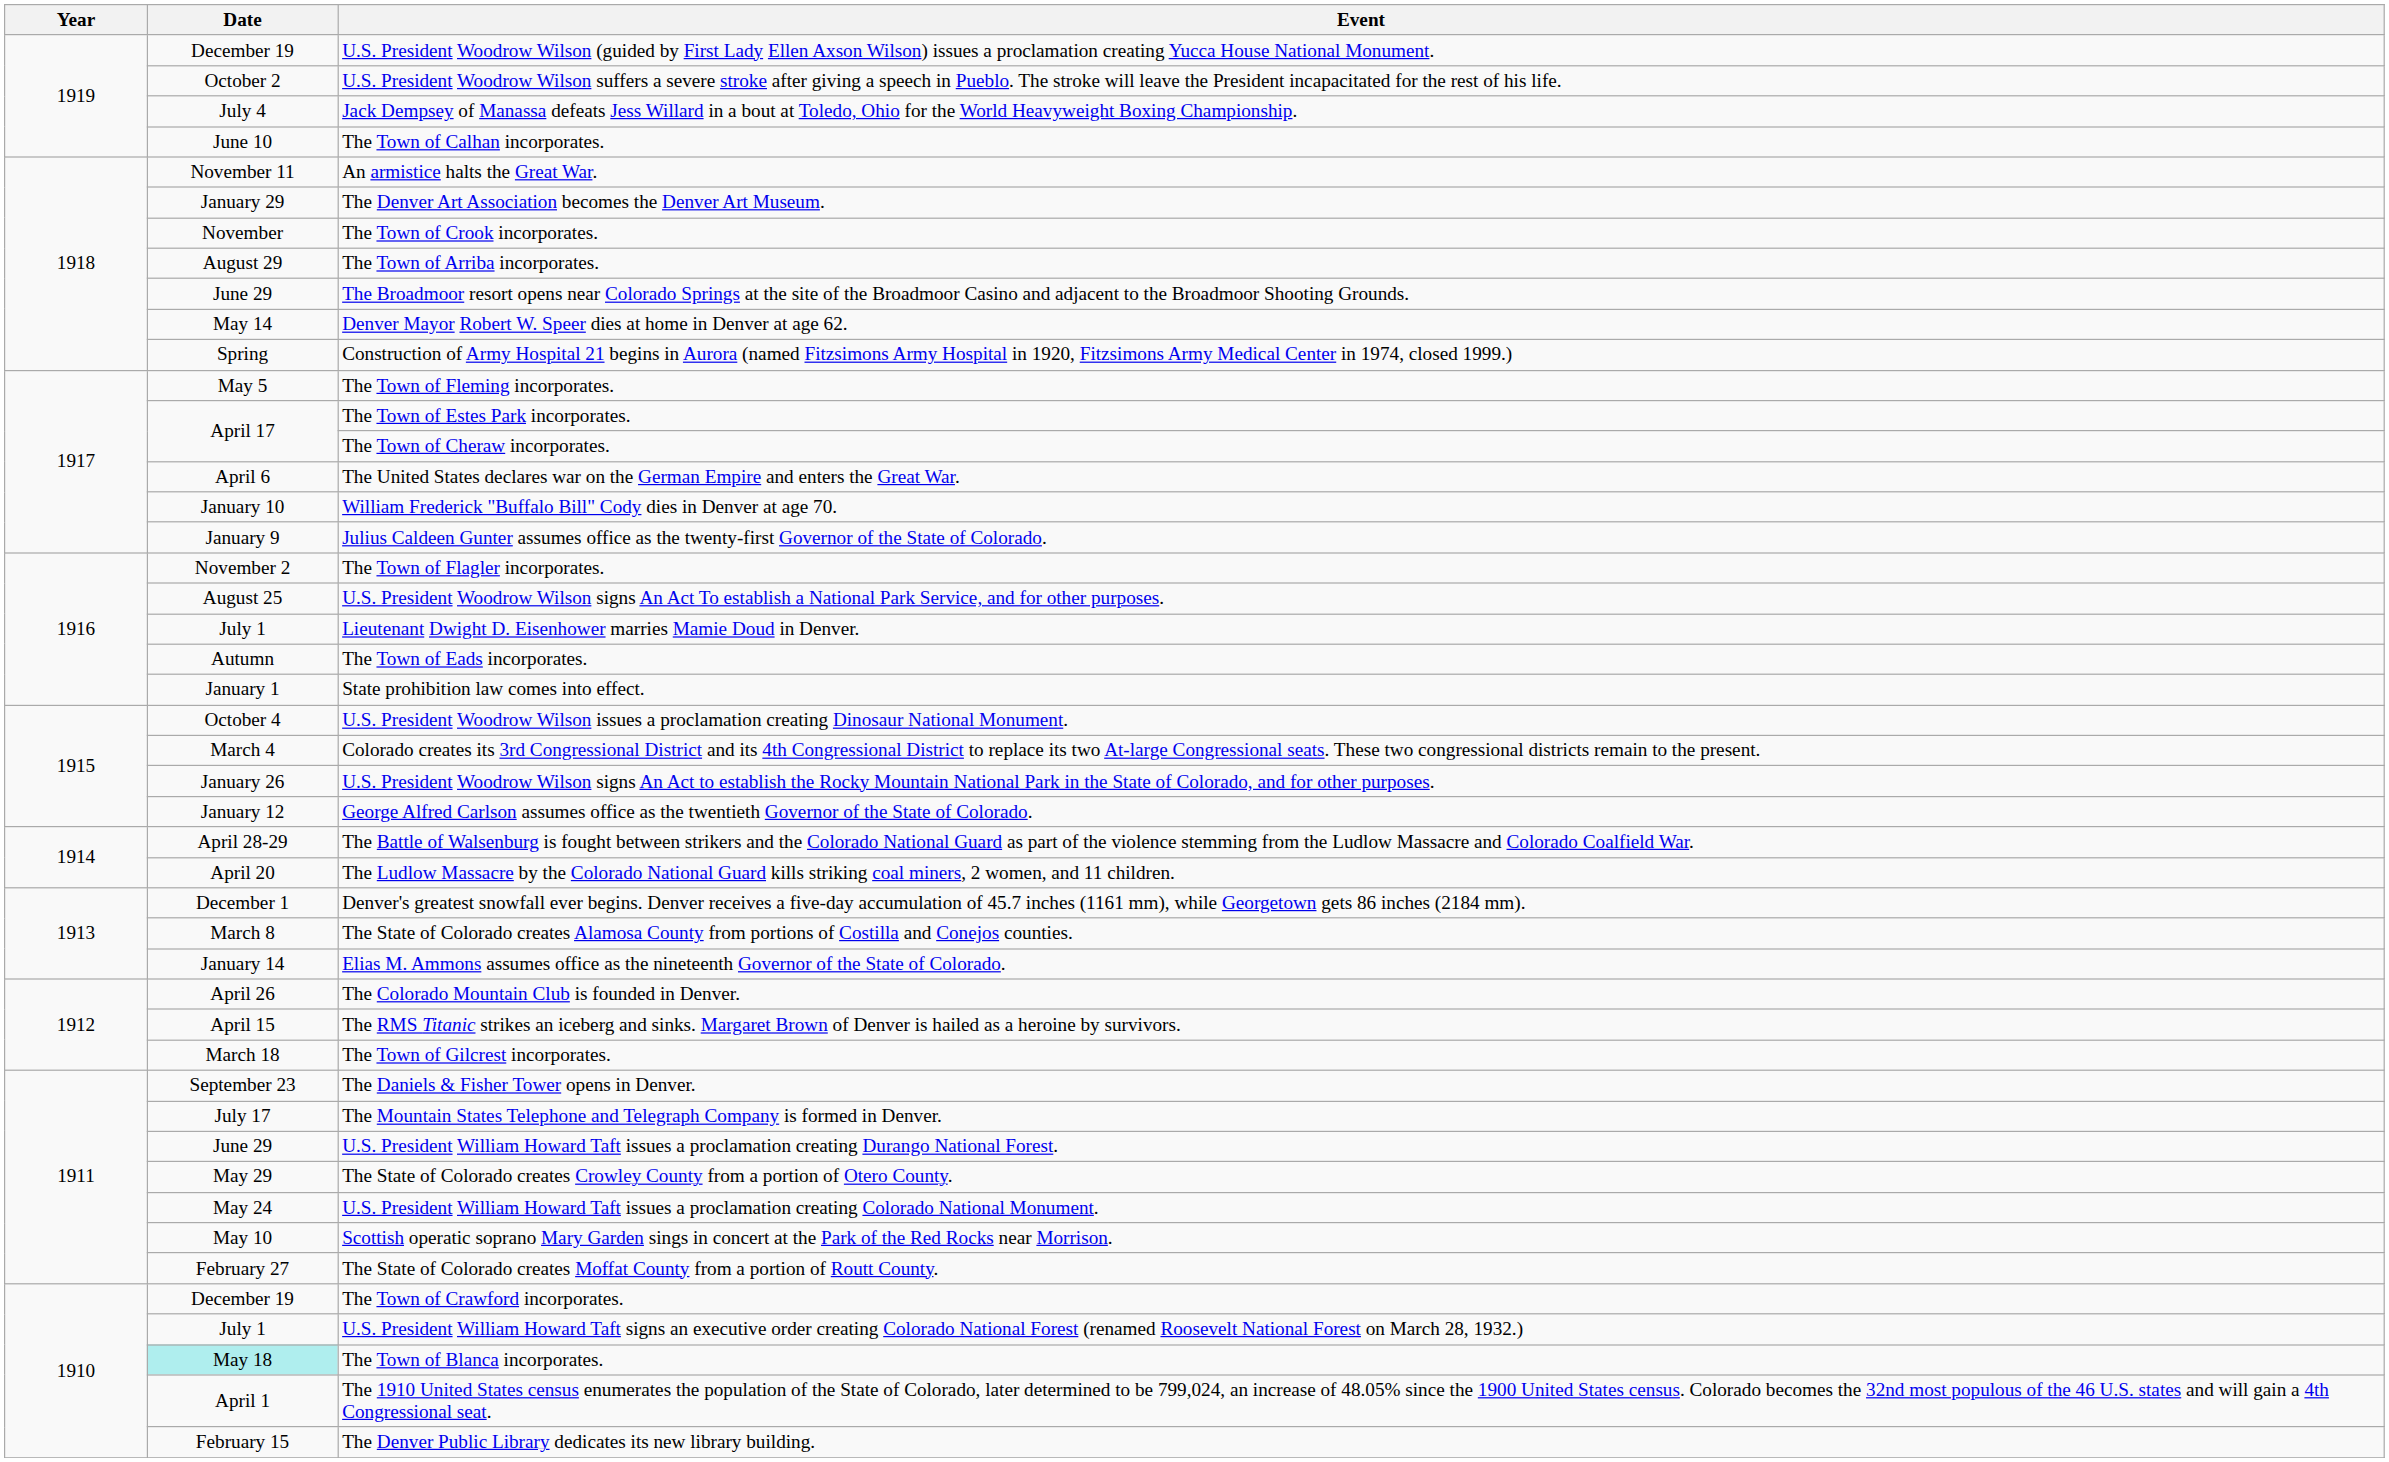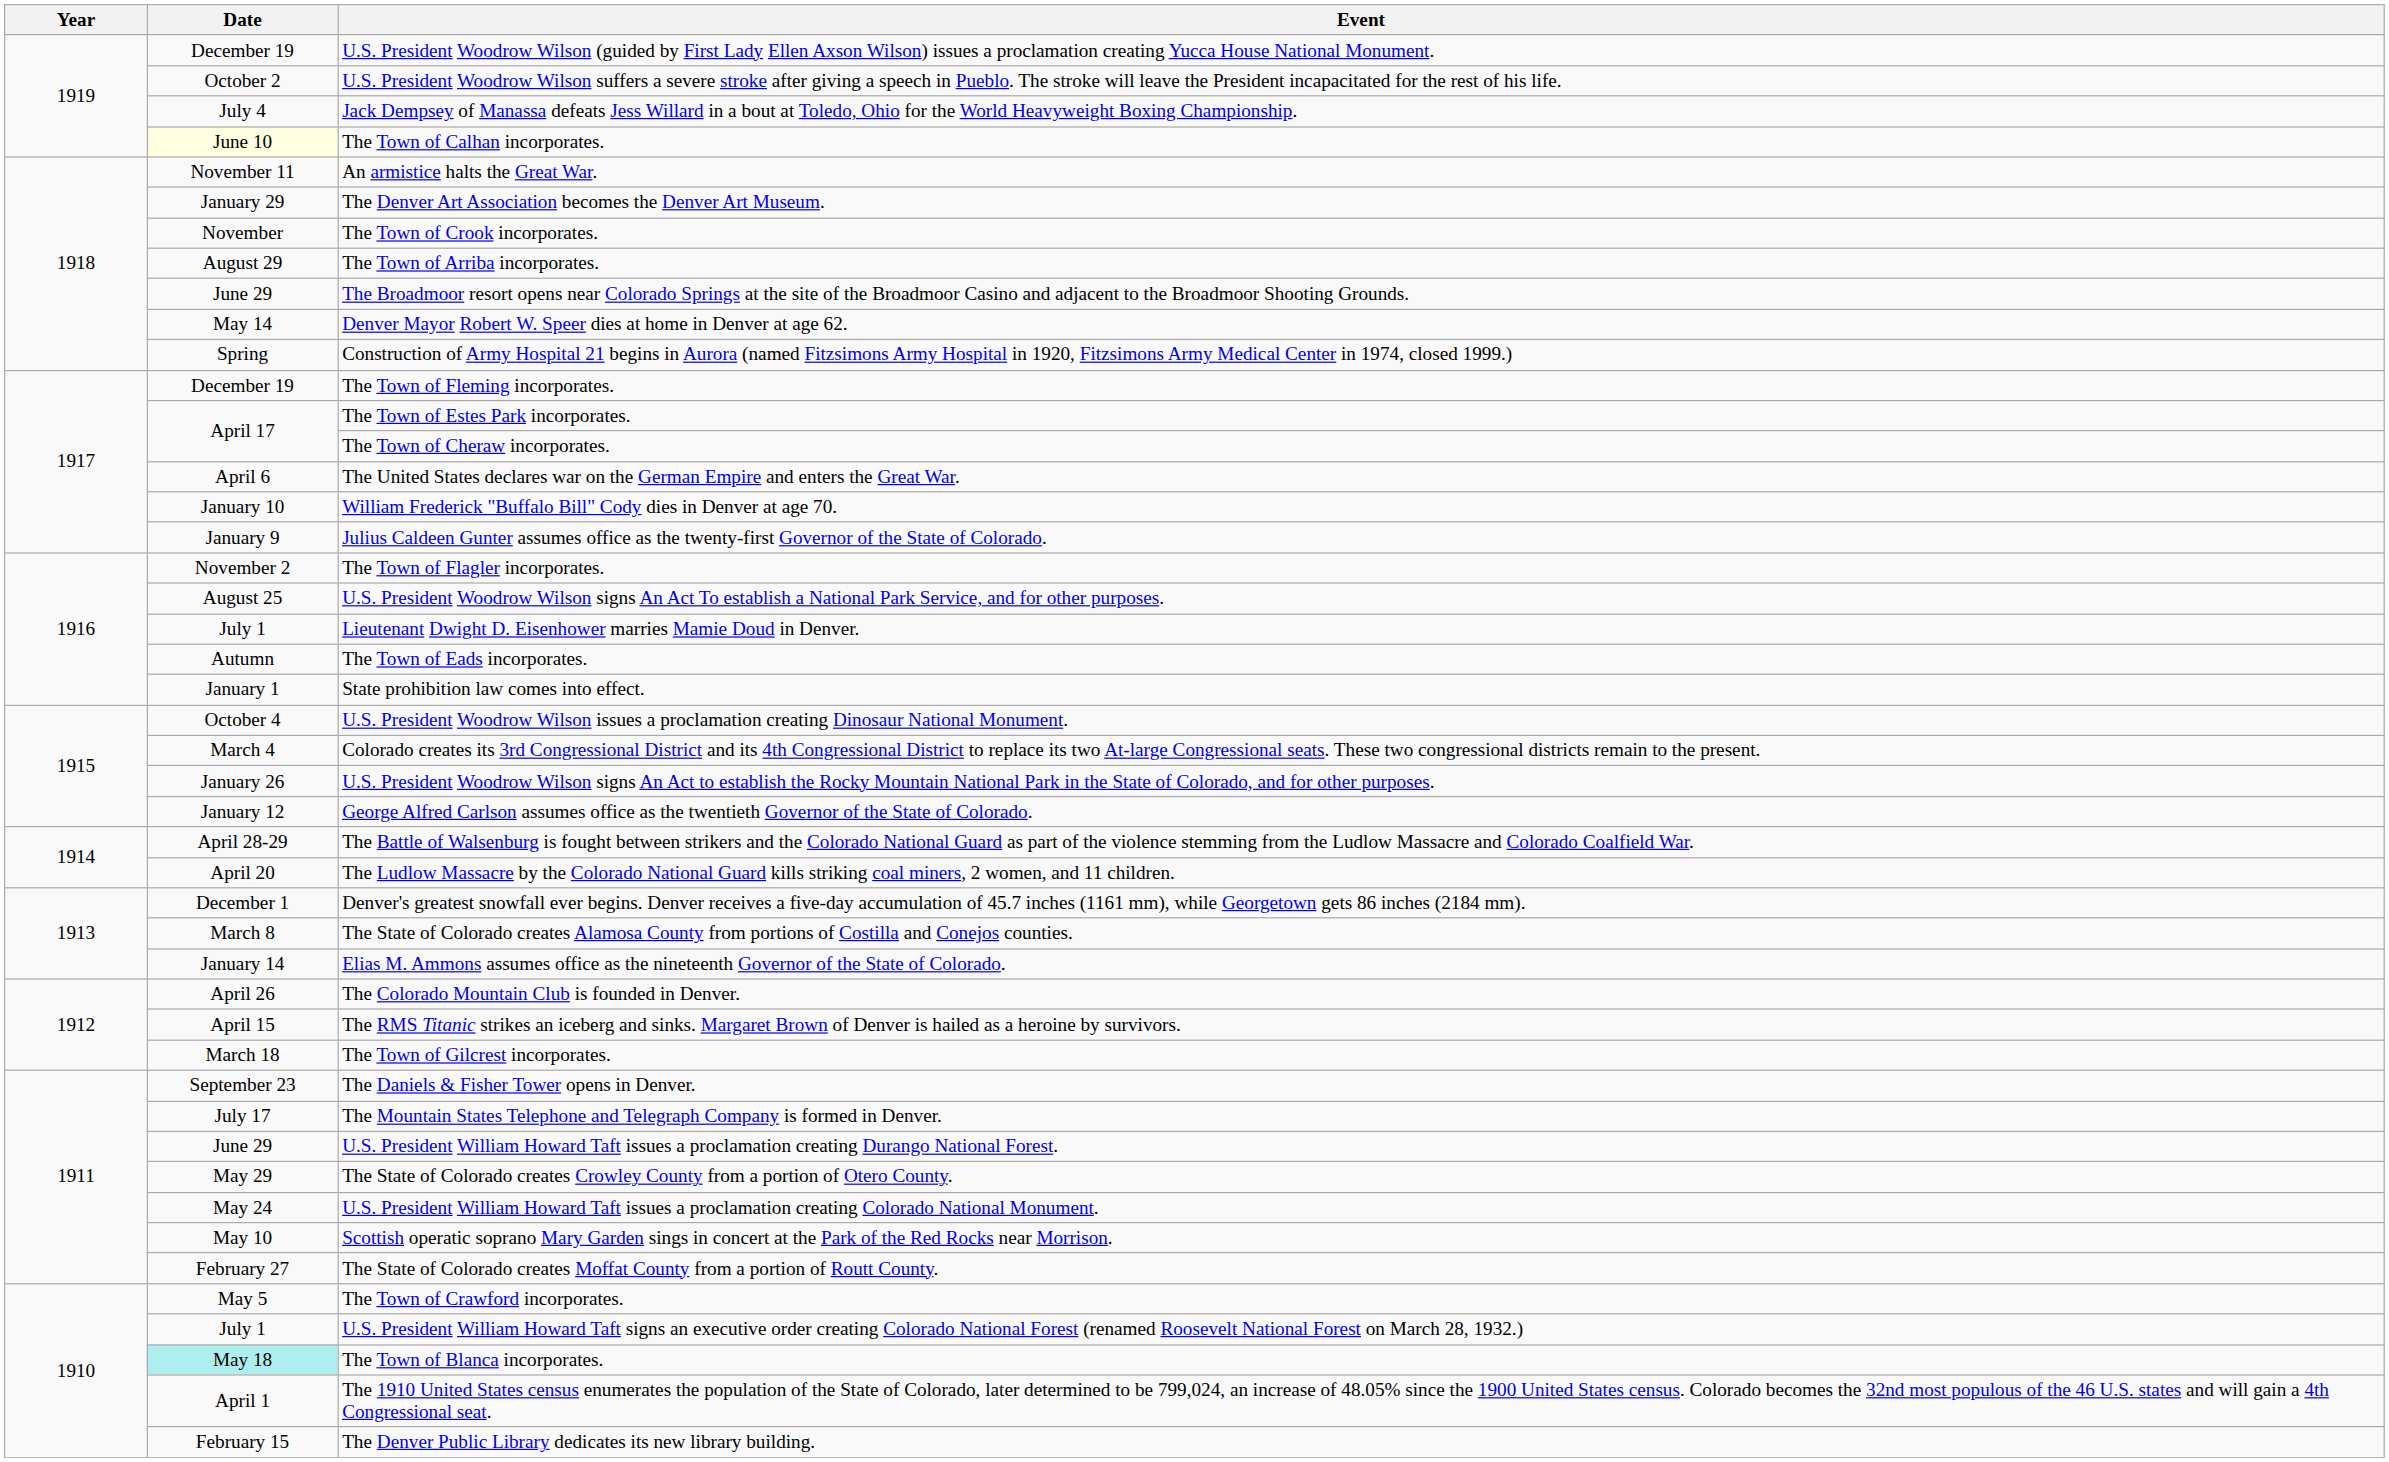(243, 141) no background -> (243, 141) lightyellow background
(243, 385) May 5 -> (243, 385) December 19
(243, 1298) December 19 -> (243, 1298) May 5
